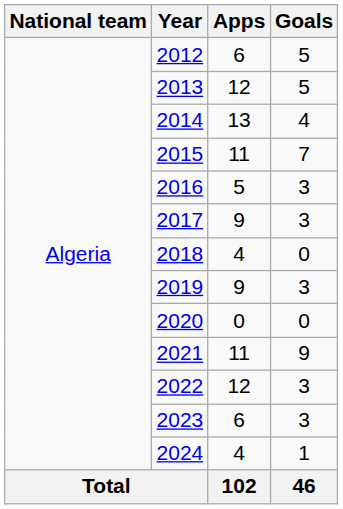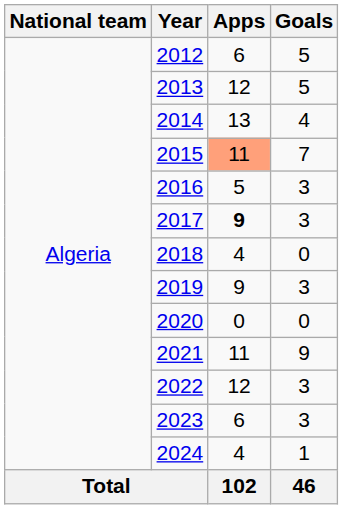(239, 154) no background -> (239, 154) lightsalmon background
(239, 220) normal -> (239, 220) bold
